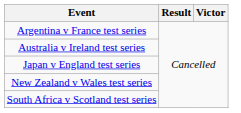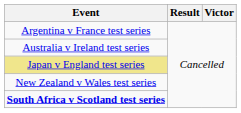(82, 64) no background -> (86, 64) khaki background
(82, 99) normal -> (86, 99) bold
